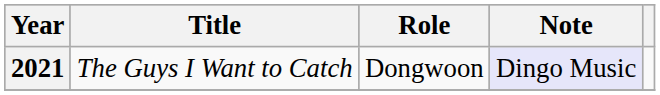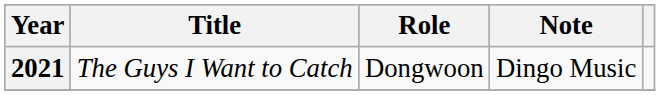(566, 68) lavender background -> (566, 68) no background
